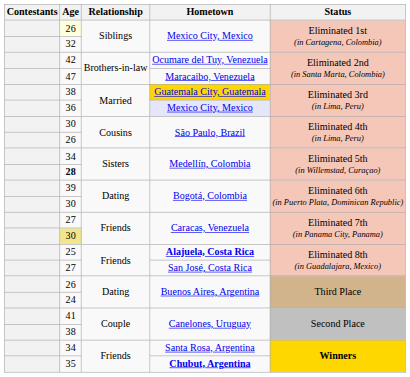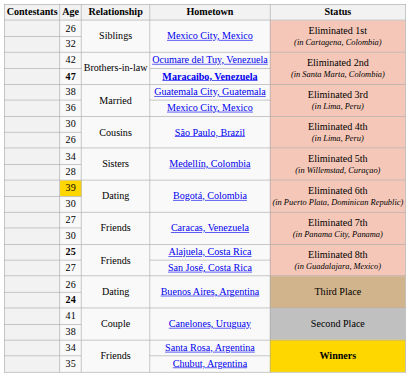(71, 28) lightyellow background -> (71, 28) no background
(71, 76) normal -> (71, 76) bold
(210, 76) normal -> (210, 76) bold
(210, 92) gold background -> (210, 92) no background
(210, 108) lavender background -> (210, 108) no background
(71, 172) bold -> (71, 172) normal
(71, 188) no background -> (71, 188) gold background
(71, 236) khaki background -> (71, 236) no background
(71, 252) normal -> (71, 252) bold
(210, 252) bold -> (210, 252) normal
(71, 300) normal -> (71, 300) bold
(210, 364) bold -> (210, 364) normal
